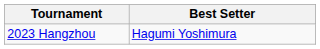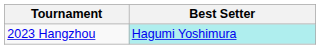(184, 34) no background -> (184, 34) paleturquoise background
